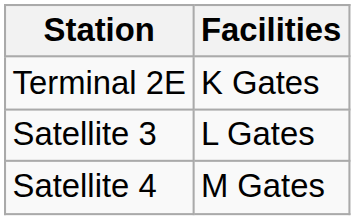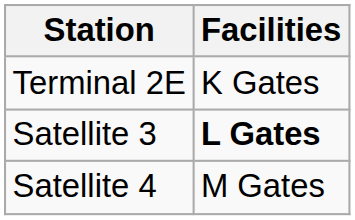(258, 134) normal -> (261, 134) bold
